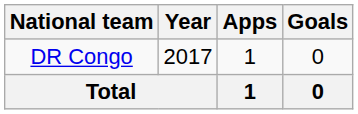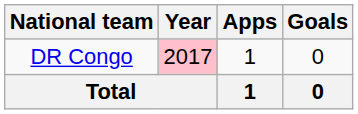(188, 56) no background -> (188, 56) pink background
